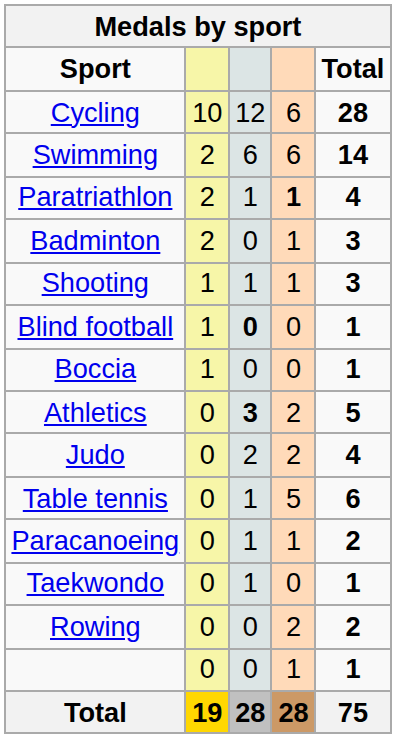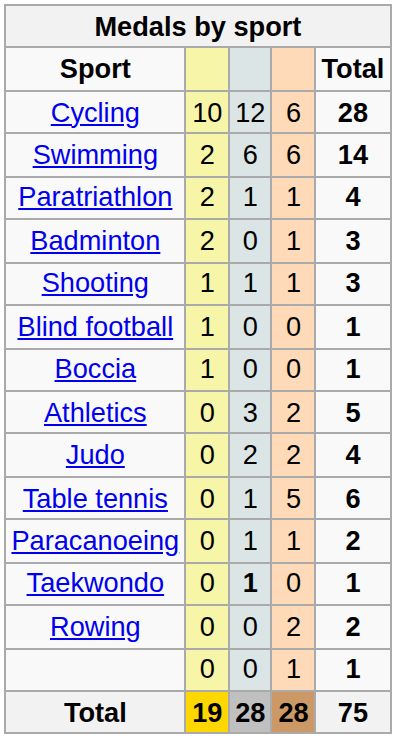(294, 198) bold -> (294, 198) normal
(250, 326) bold -> (250, 326) normal
(250, 412) bold -> (250, 412) normal
(250, 583) normal -> (250, 583) bold
